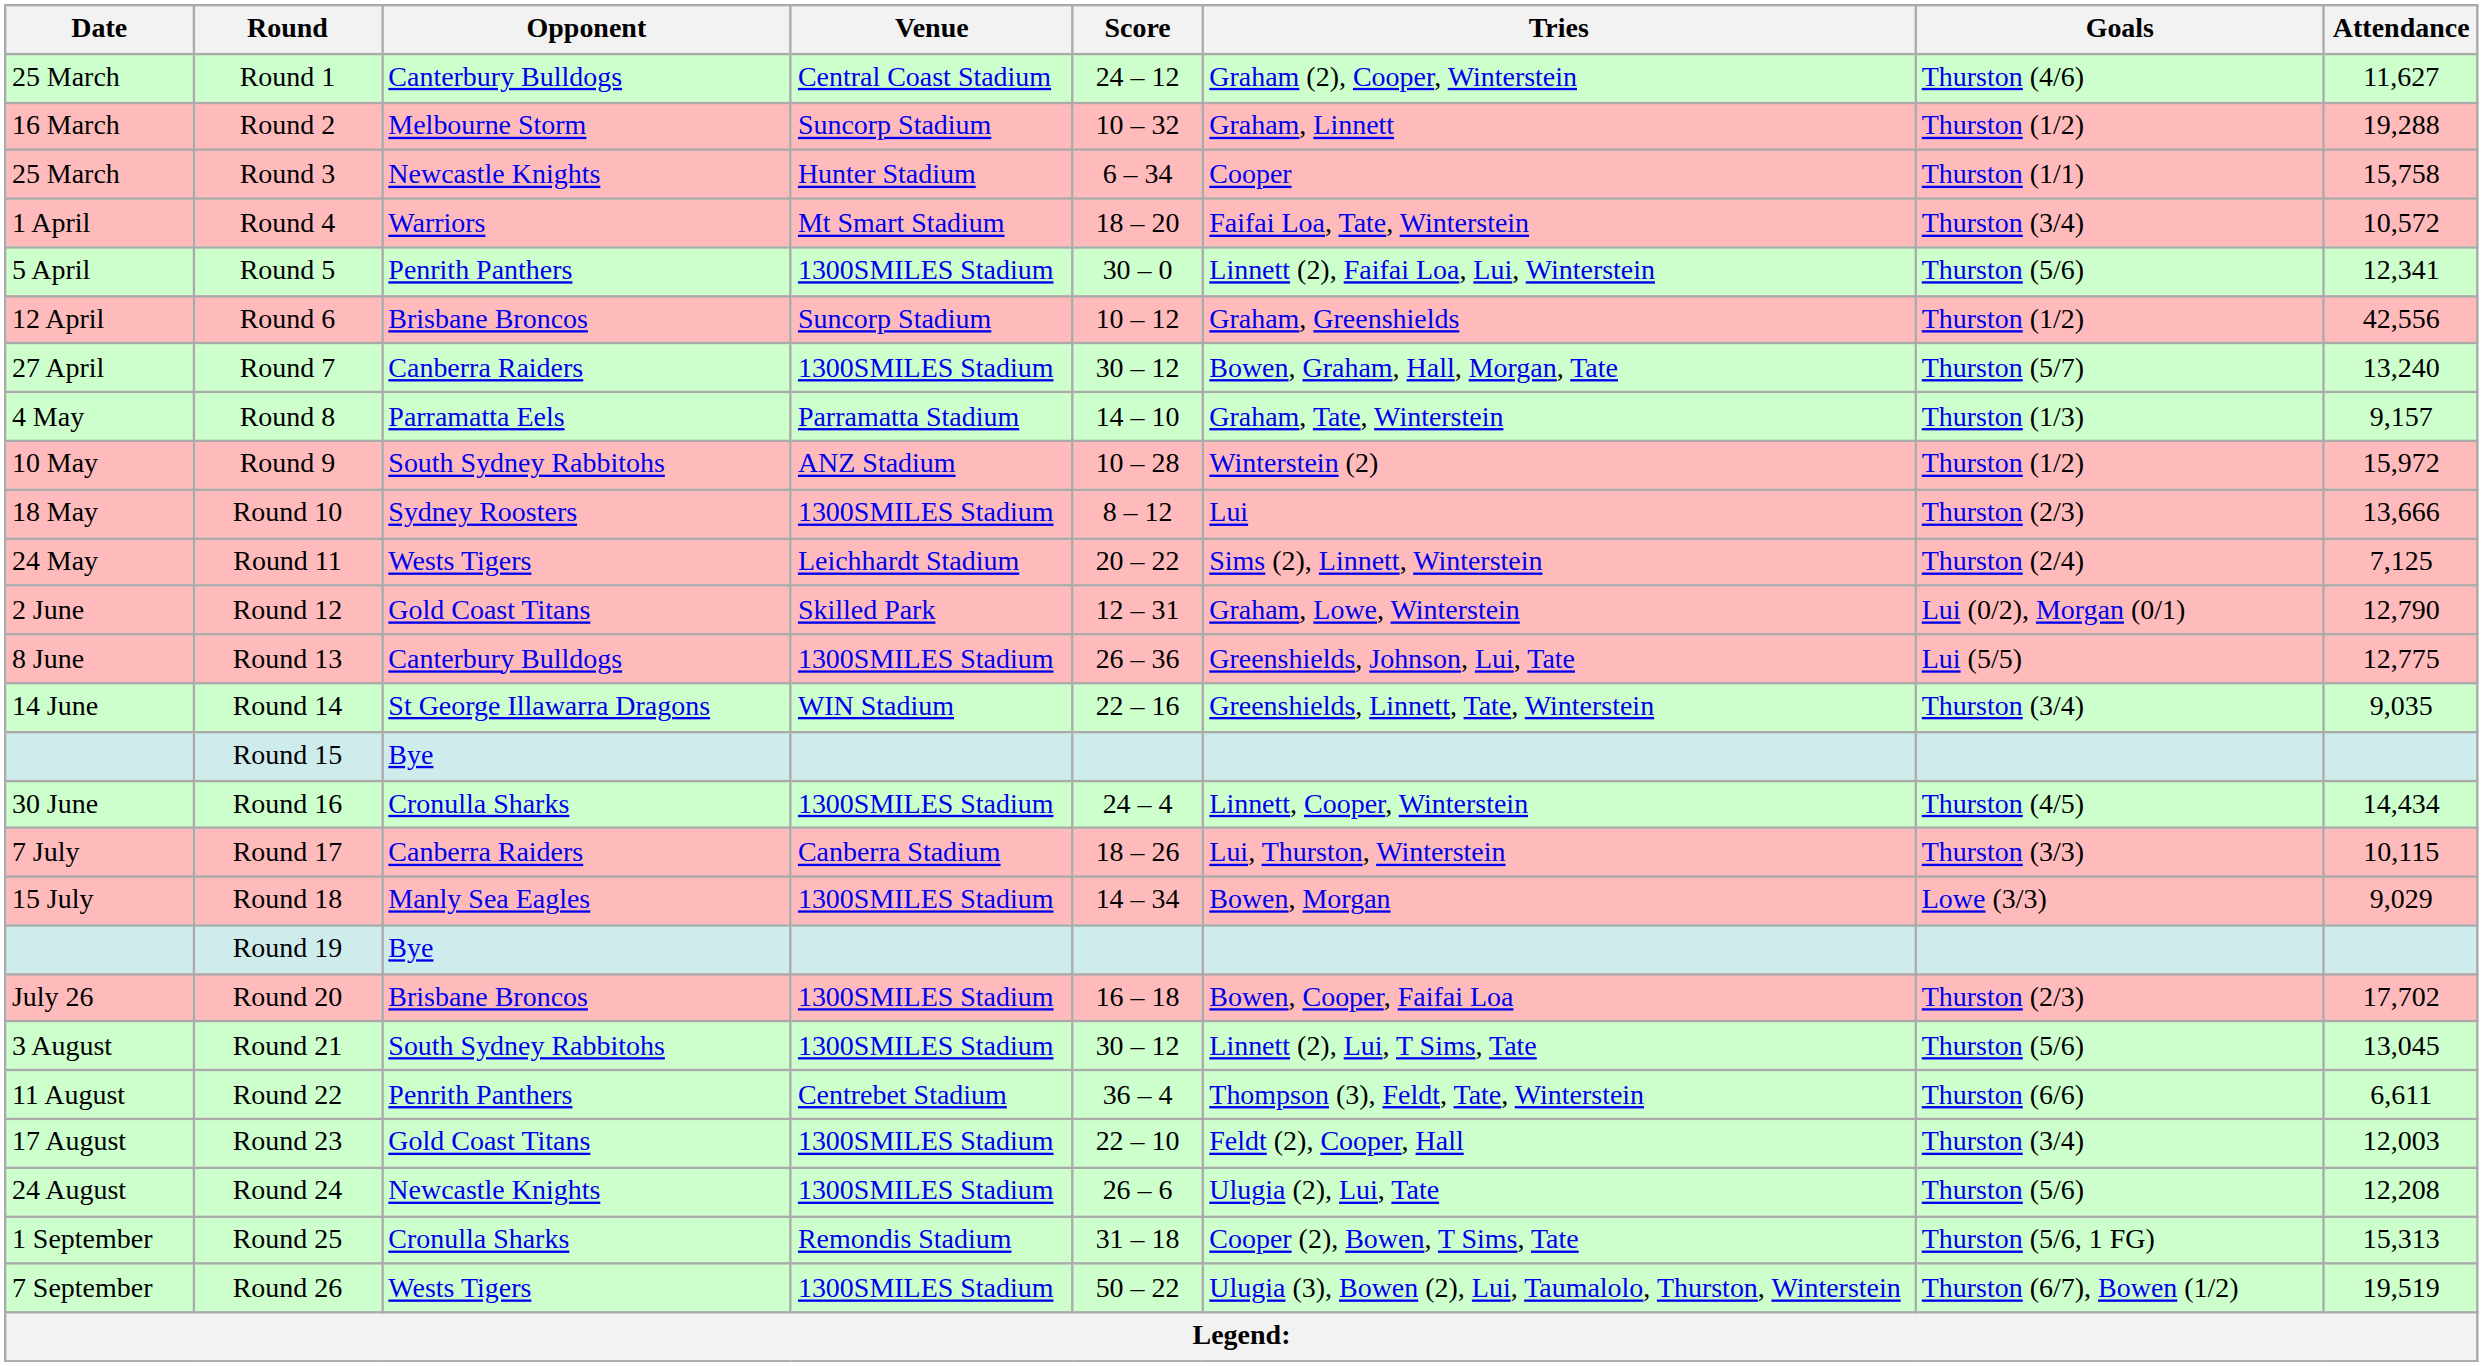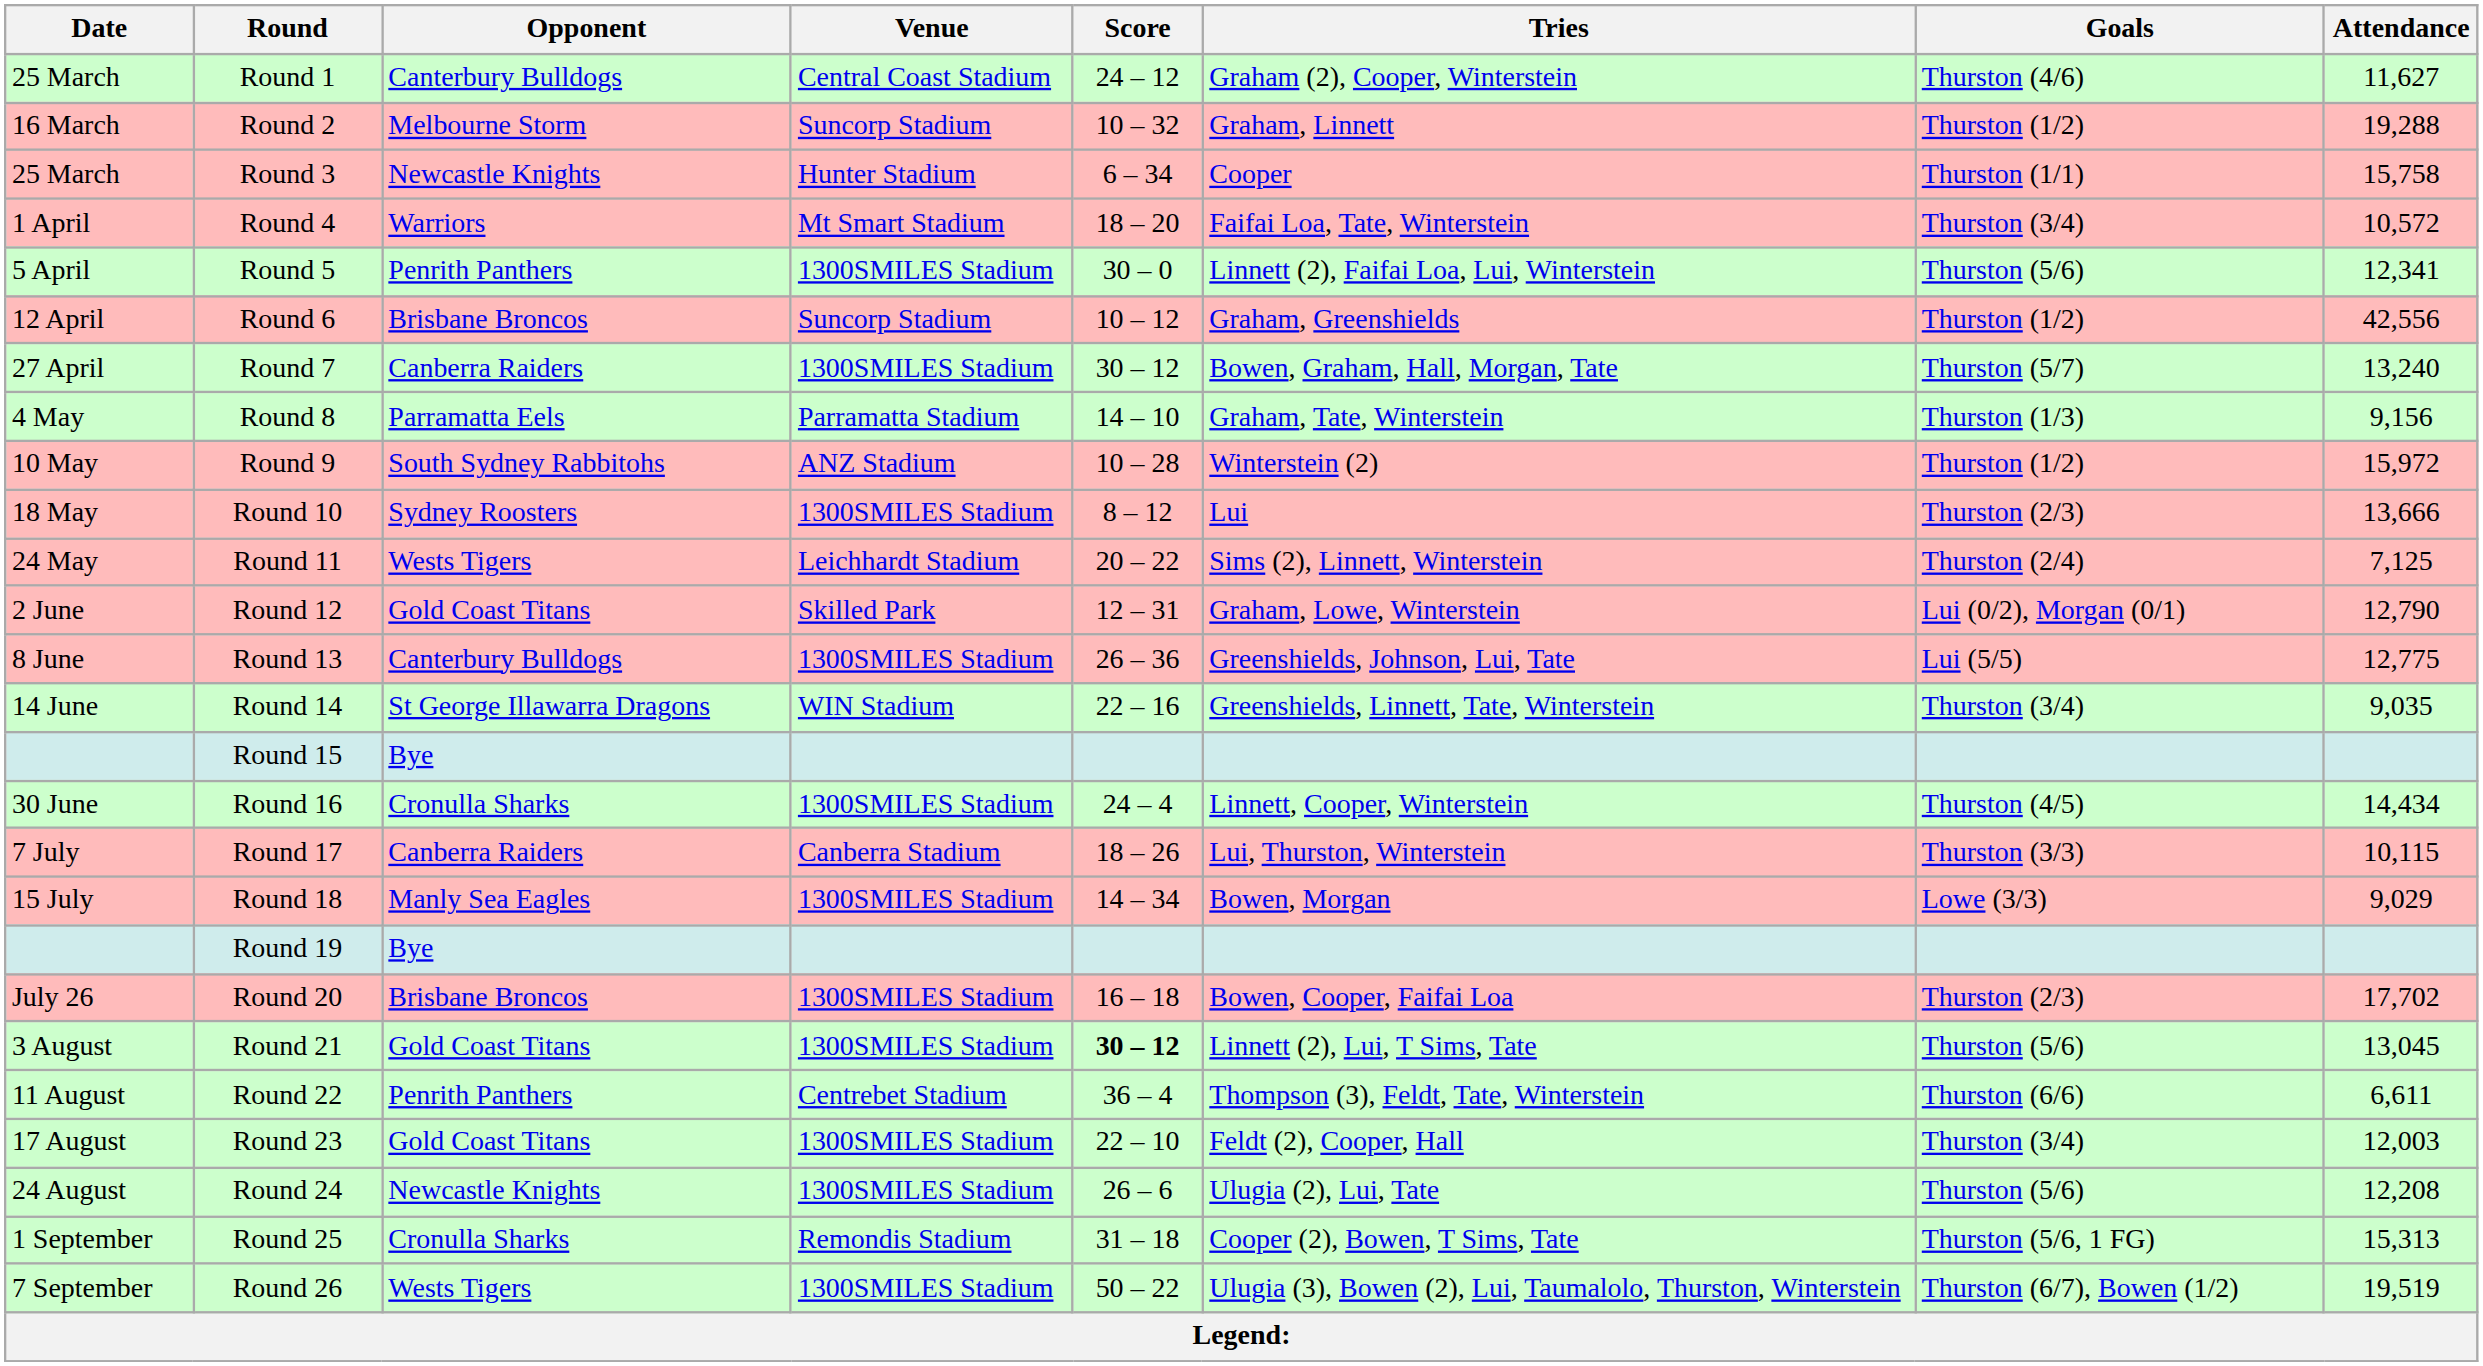(2401, 416) 9,157 -> (2401, 416) 9,156
(527, 1045) South Sydney Rabbitohs -> (489, 1045) Gold Coast Titans
(1138, 1045) normal -> (1138, 1045) bold
